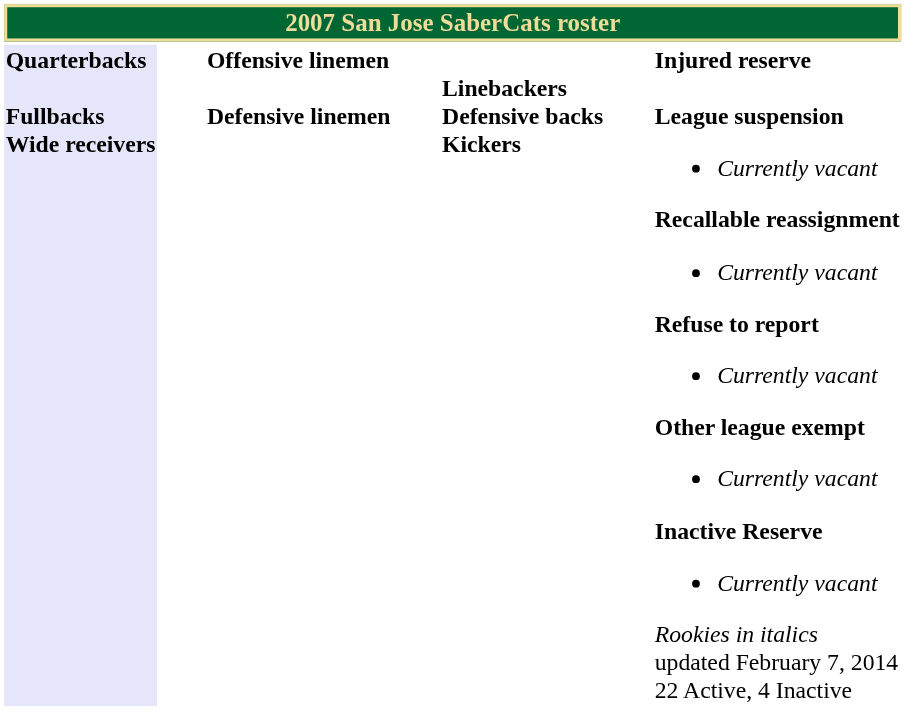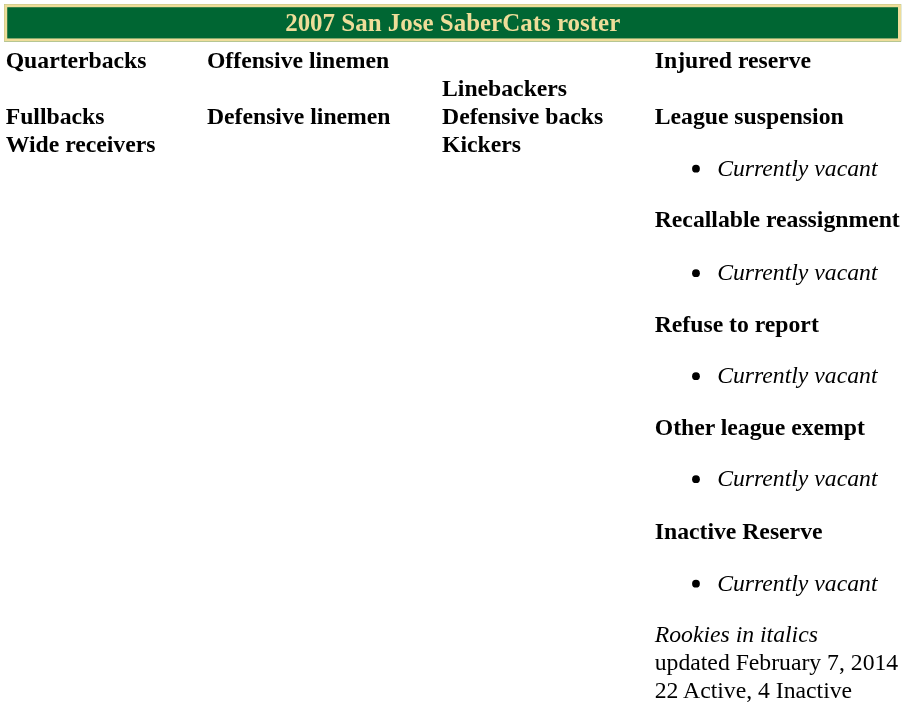(81, 102) lavender background -> (81, 102) no background
